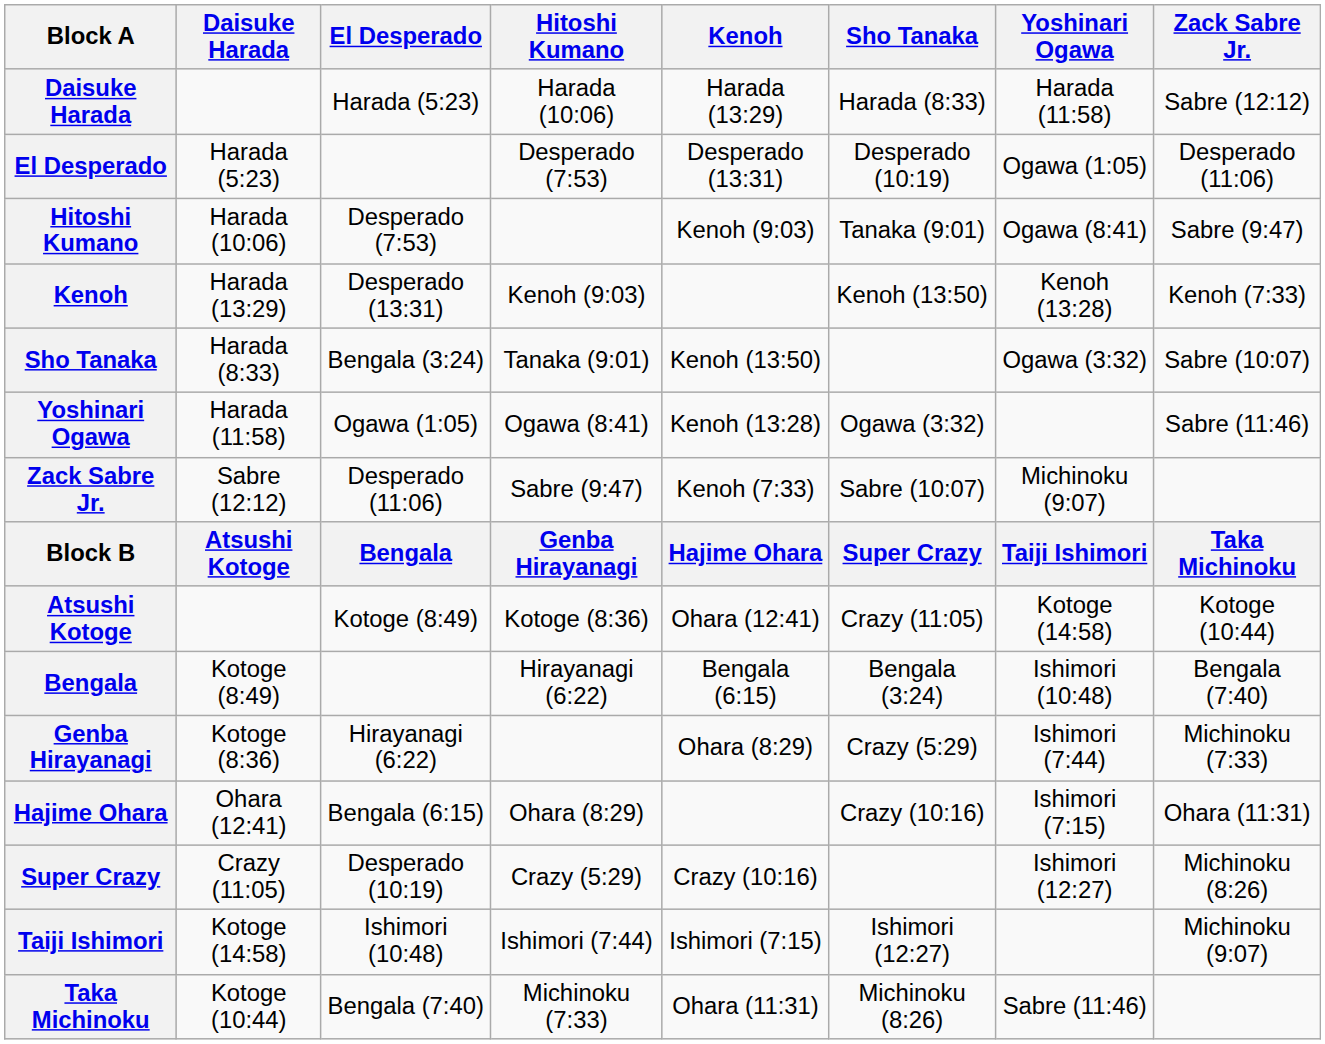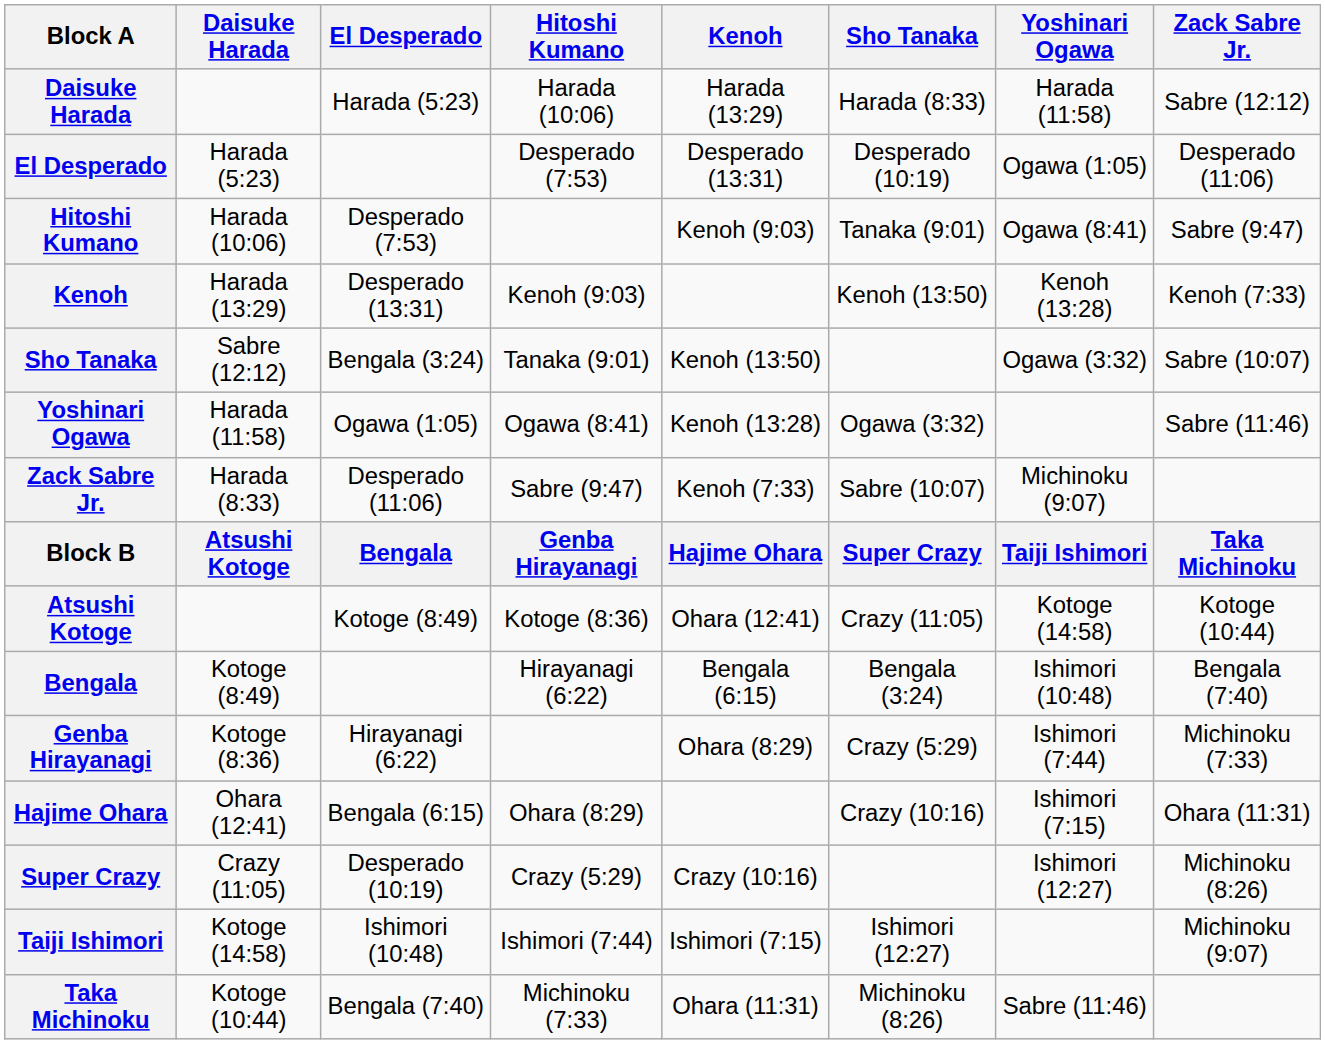(249, 359) Harada (8:33) -> (249, 359) Sabre (12:12)
(249, 489) Sabre (12:12) -> (249, 489) Harada (8:33)
